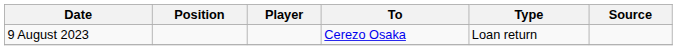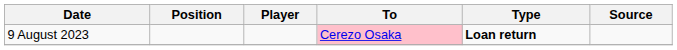(365, 35) no background -> (361, 35) pink background
(504, 35) normal -> (501, 35) bold
